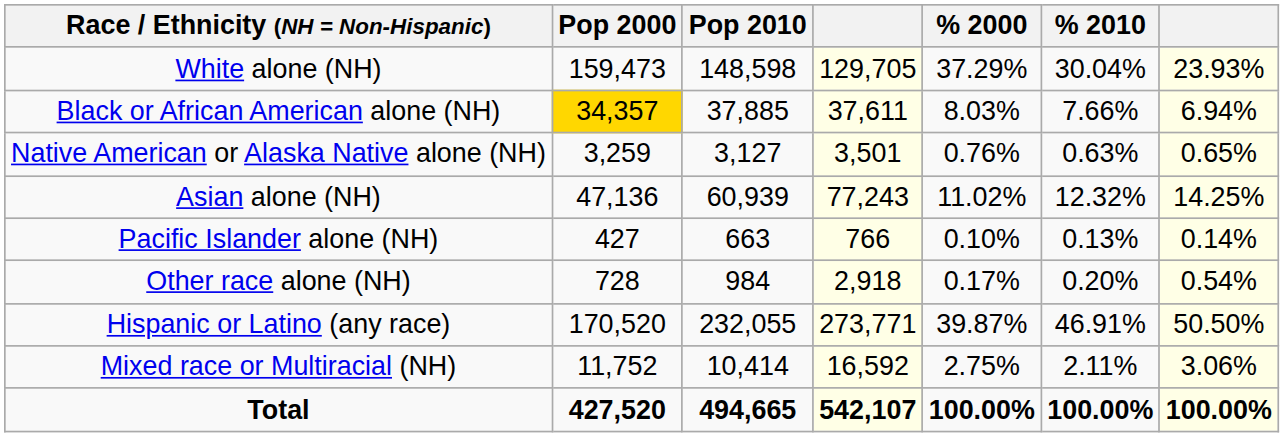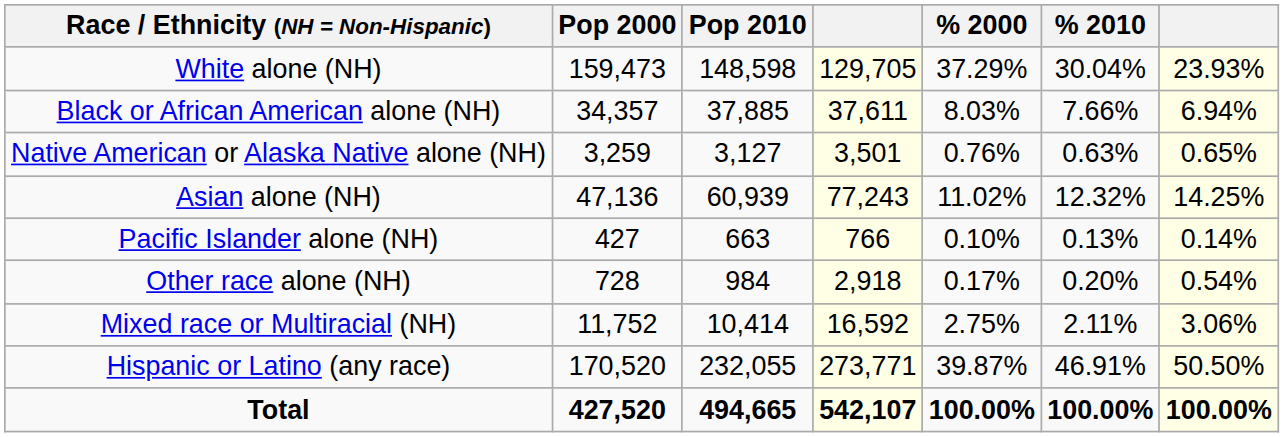(617, 111) gold background -> (617, 111) no background
rows swapped: (278, 366) <-> (278, 324)
